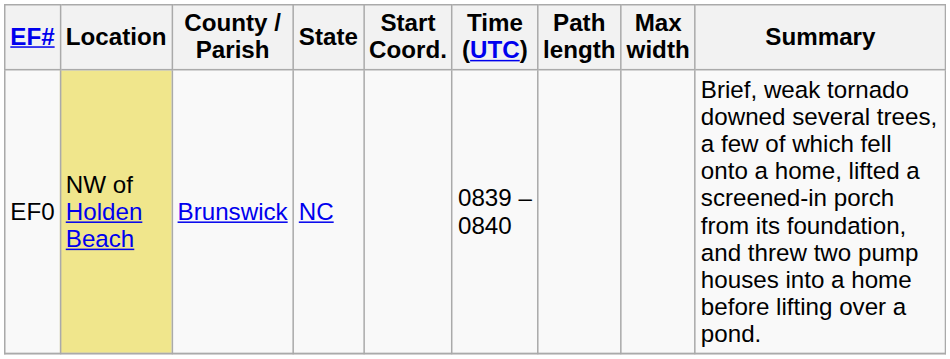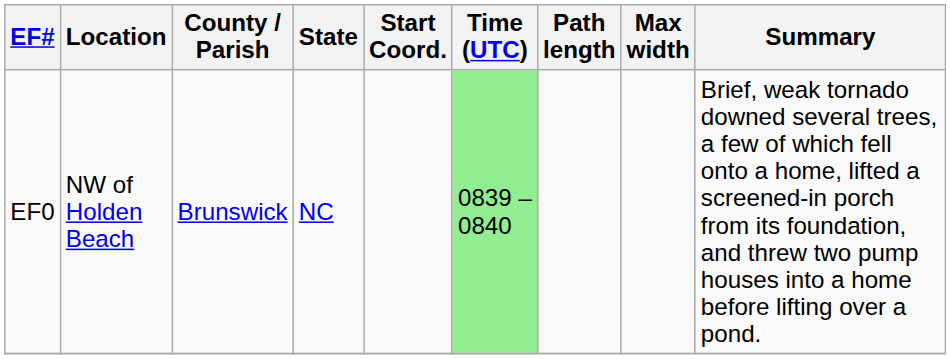(104, 211) khaki background -> (104, 211) no background
(495, 211) no background -> (495, 211) lightgreen background
